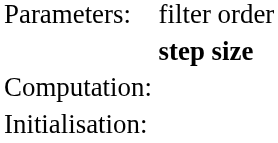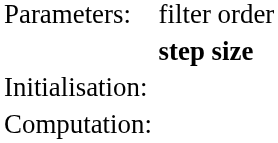(78, 87) Computation: -> (76, 87) Initialisation:
(76, 124) Initialisation: -> (78, 124) Computation:
